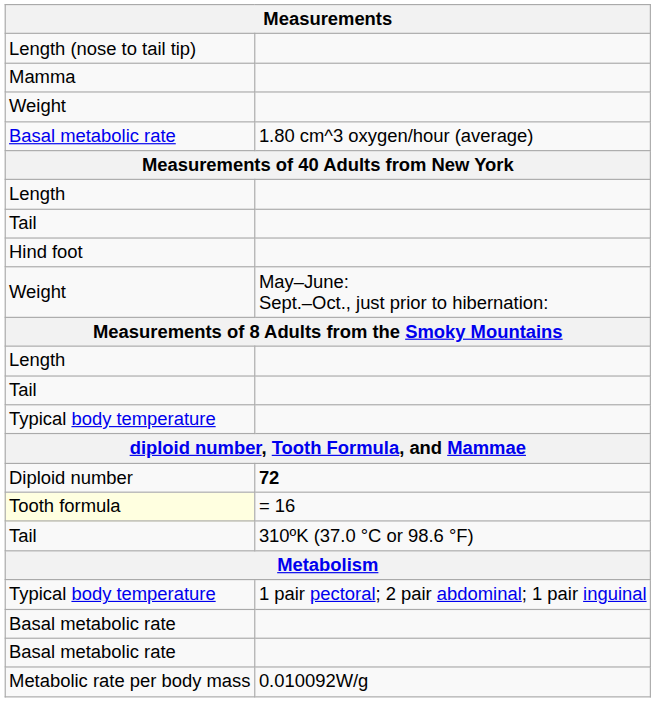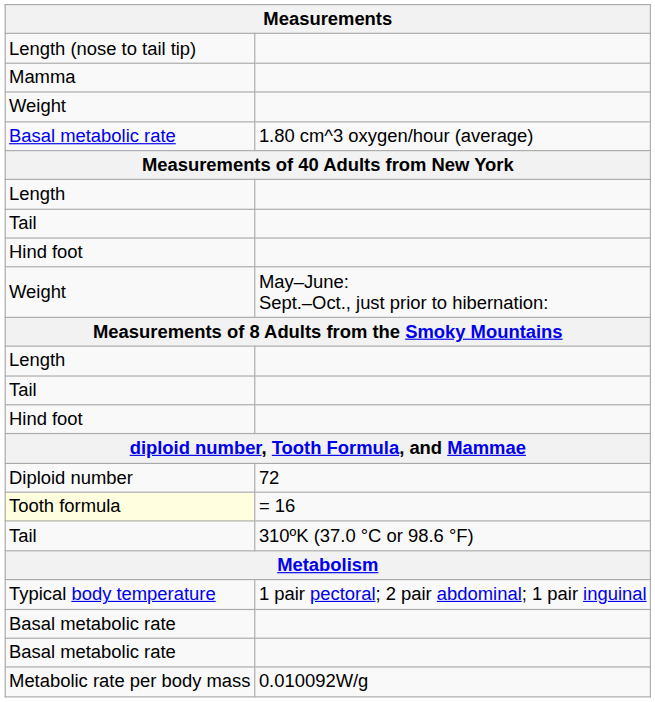(112, 419) Typical body temperature -> (46, 419) Hind foot
(269, 477) bold -> (269, 477) normal
